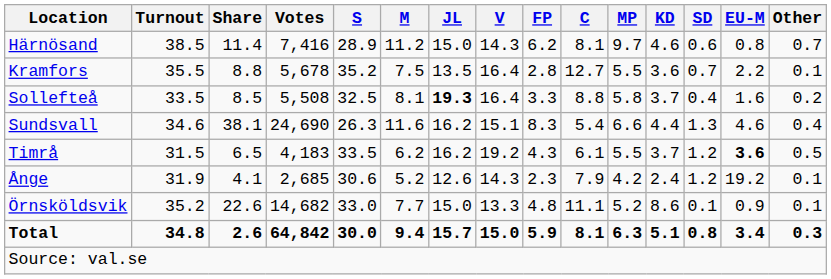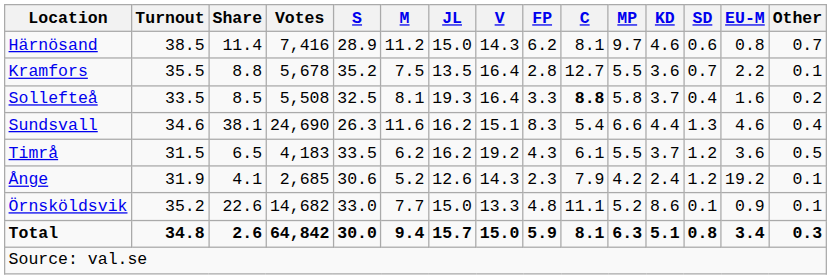(452, 99) bold -> (452, 99) normal
(590, 99) normal -> (590, 99) bold
(750, 153) bold -> (750, 153) normal
